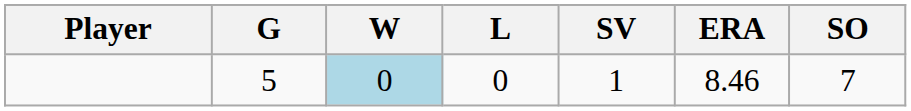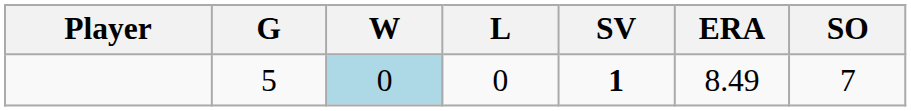(616, 79) normal -> (616, 79) bold
(732, 79) 8.46 -> (732, 79) 8.49
